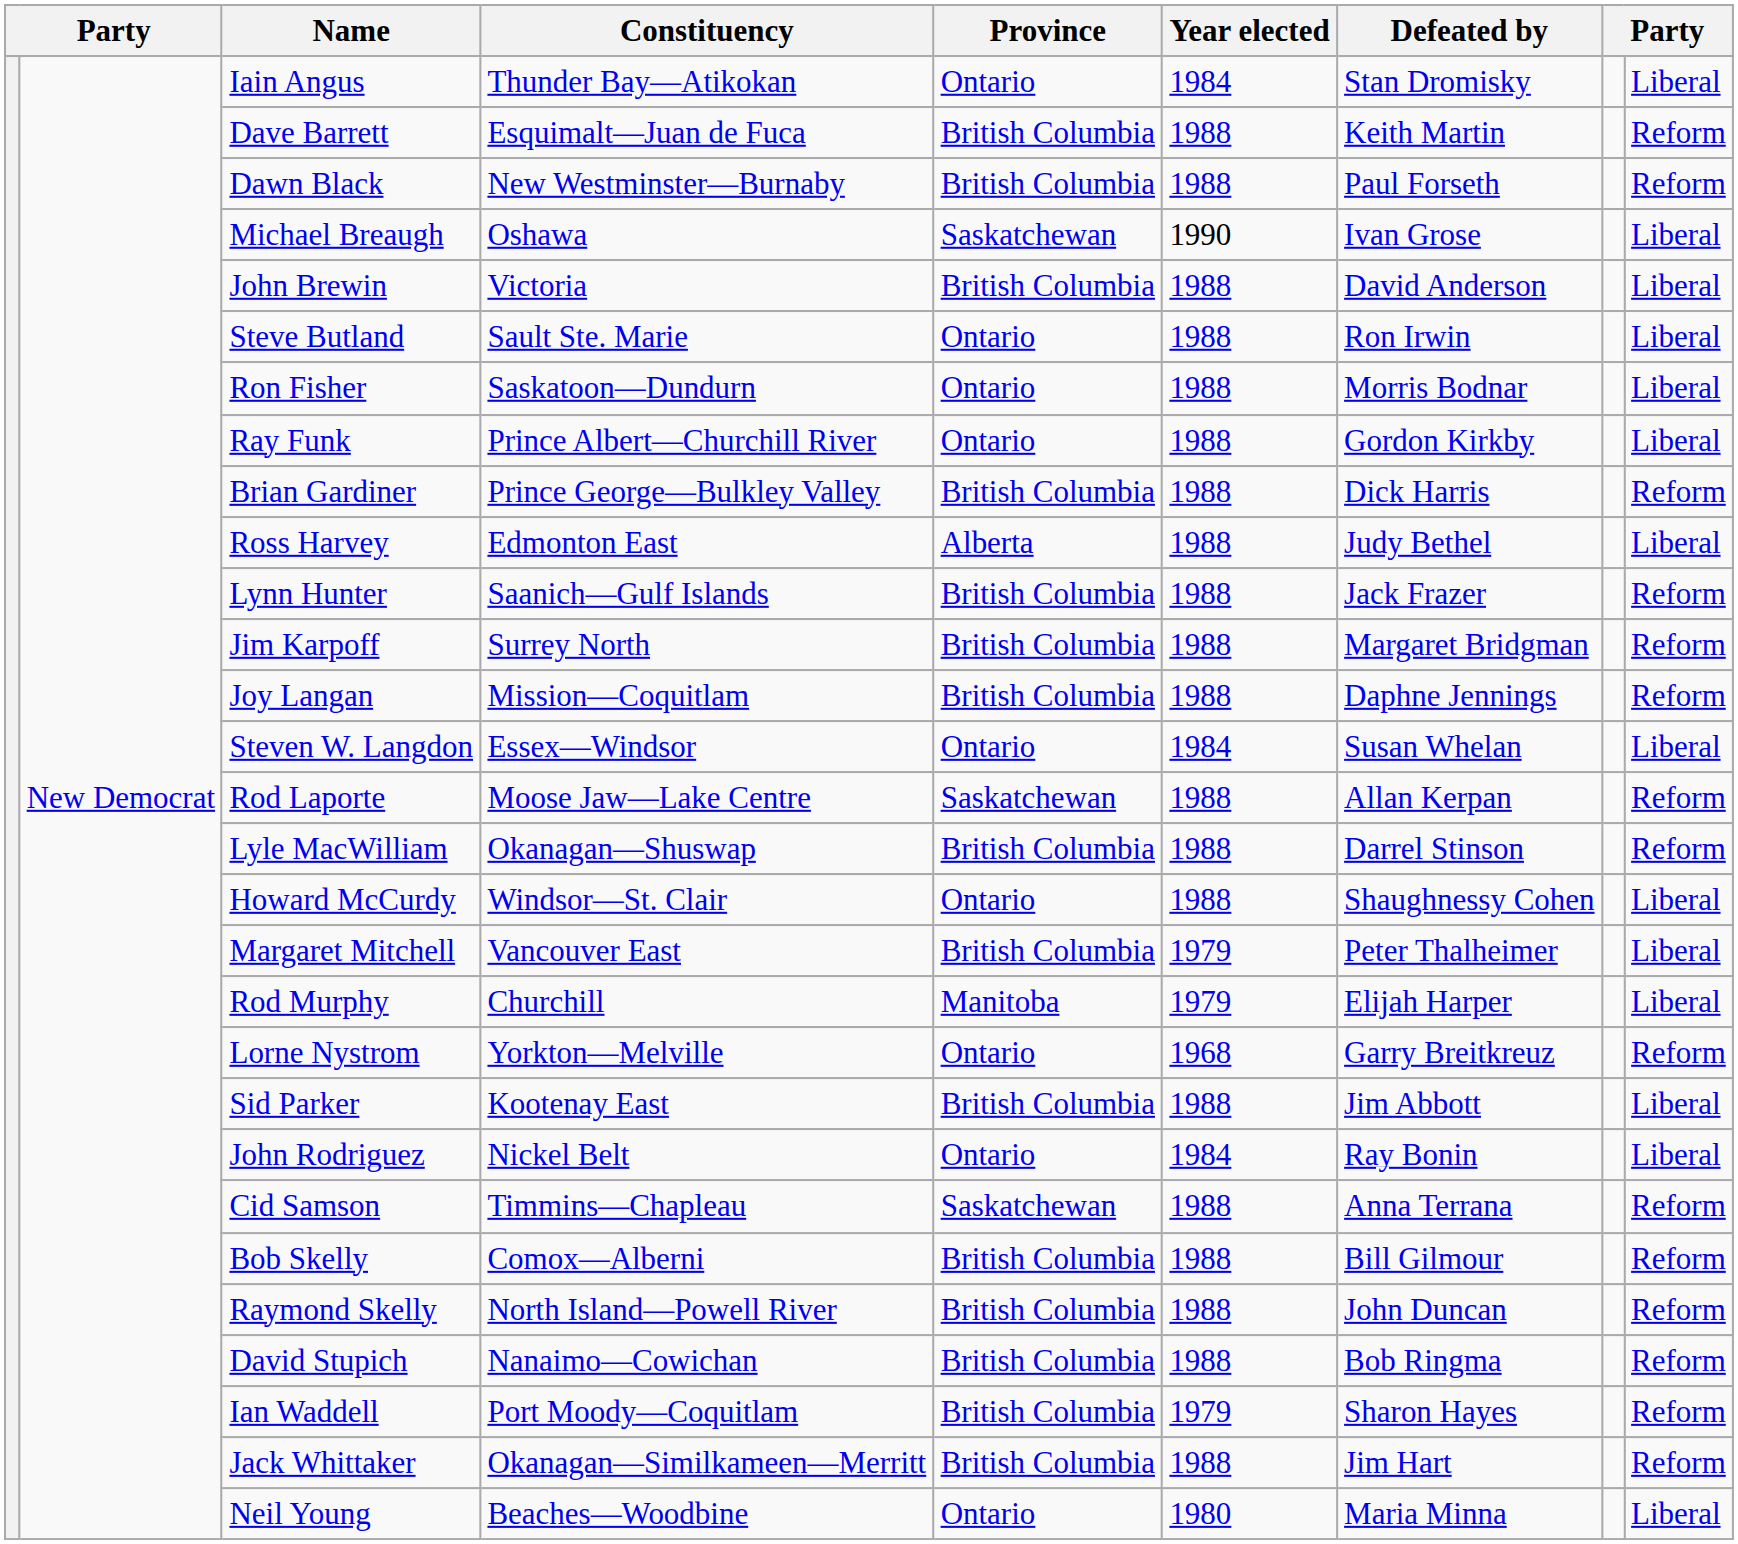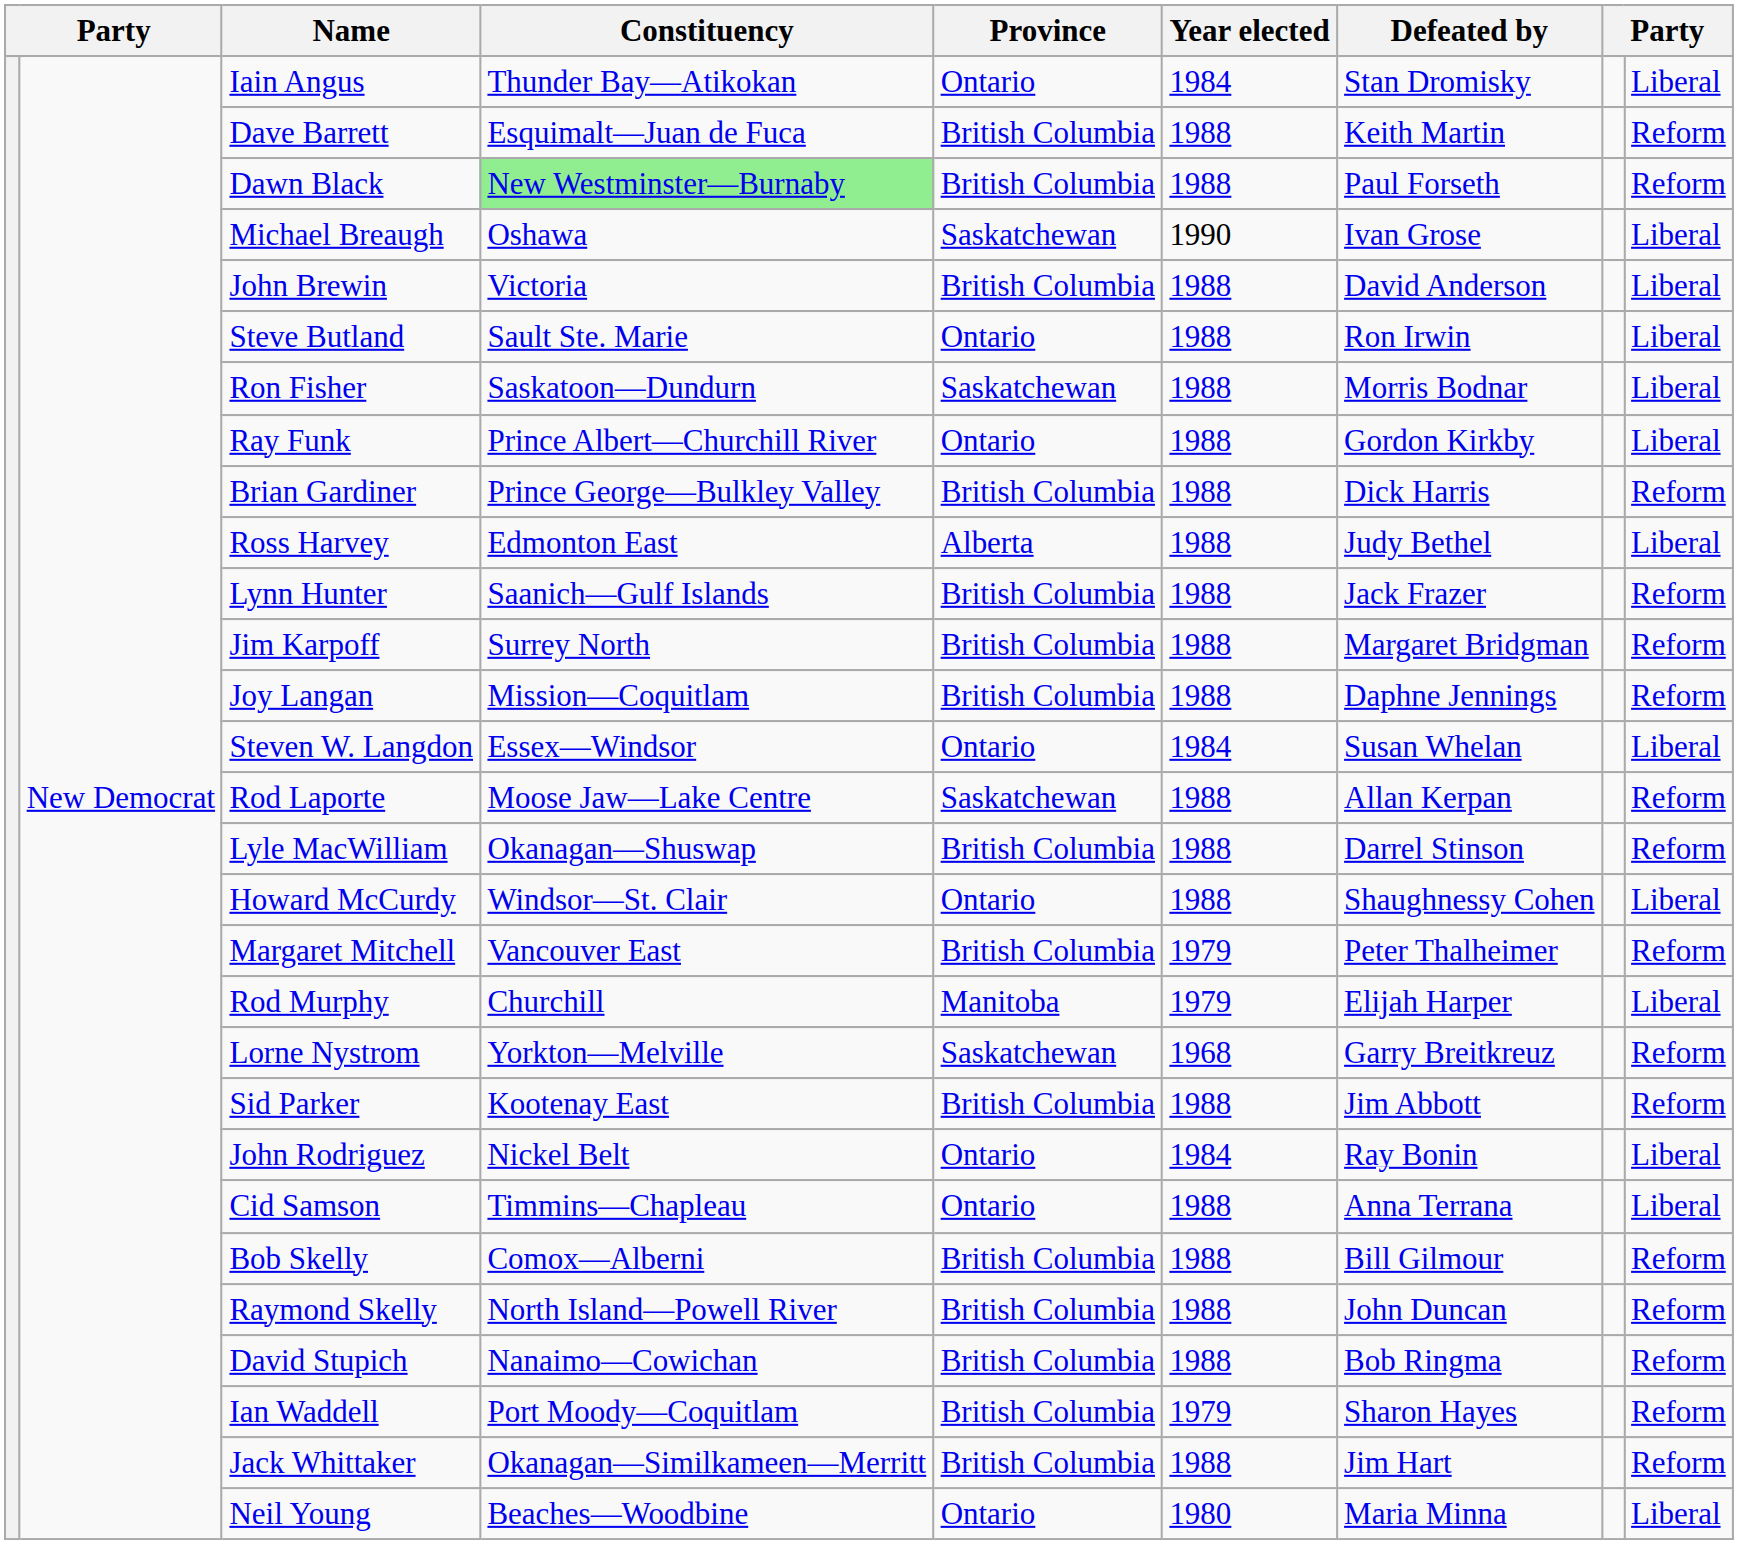(666, 183) no background -> (666, 183) lightgreen background
(988, 388) Ontario -> (1028, 388) Saskatchewan
(1676, 950) Liberal -> (1678, 950) Reform
(988, 1052) Ontario -> (1028, 1052) Saskatchewan
(1676, 1103) Liberal -> (1678, 1103) Reform
(1028, 1206) Saskatchewan -> (988, 1206) Ontario
(1678, 1206) Reform -> (1676, 1206) Liberal
